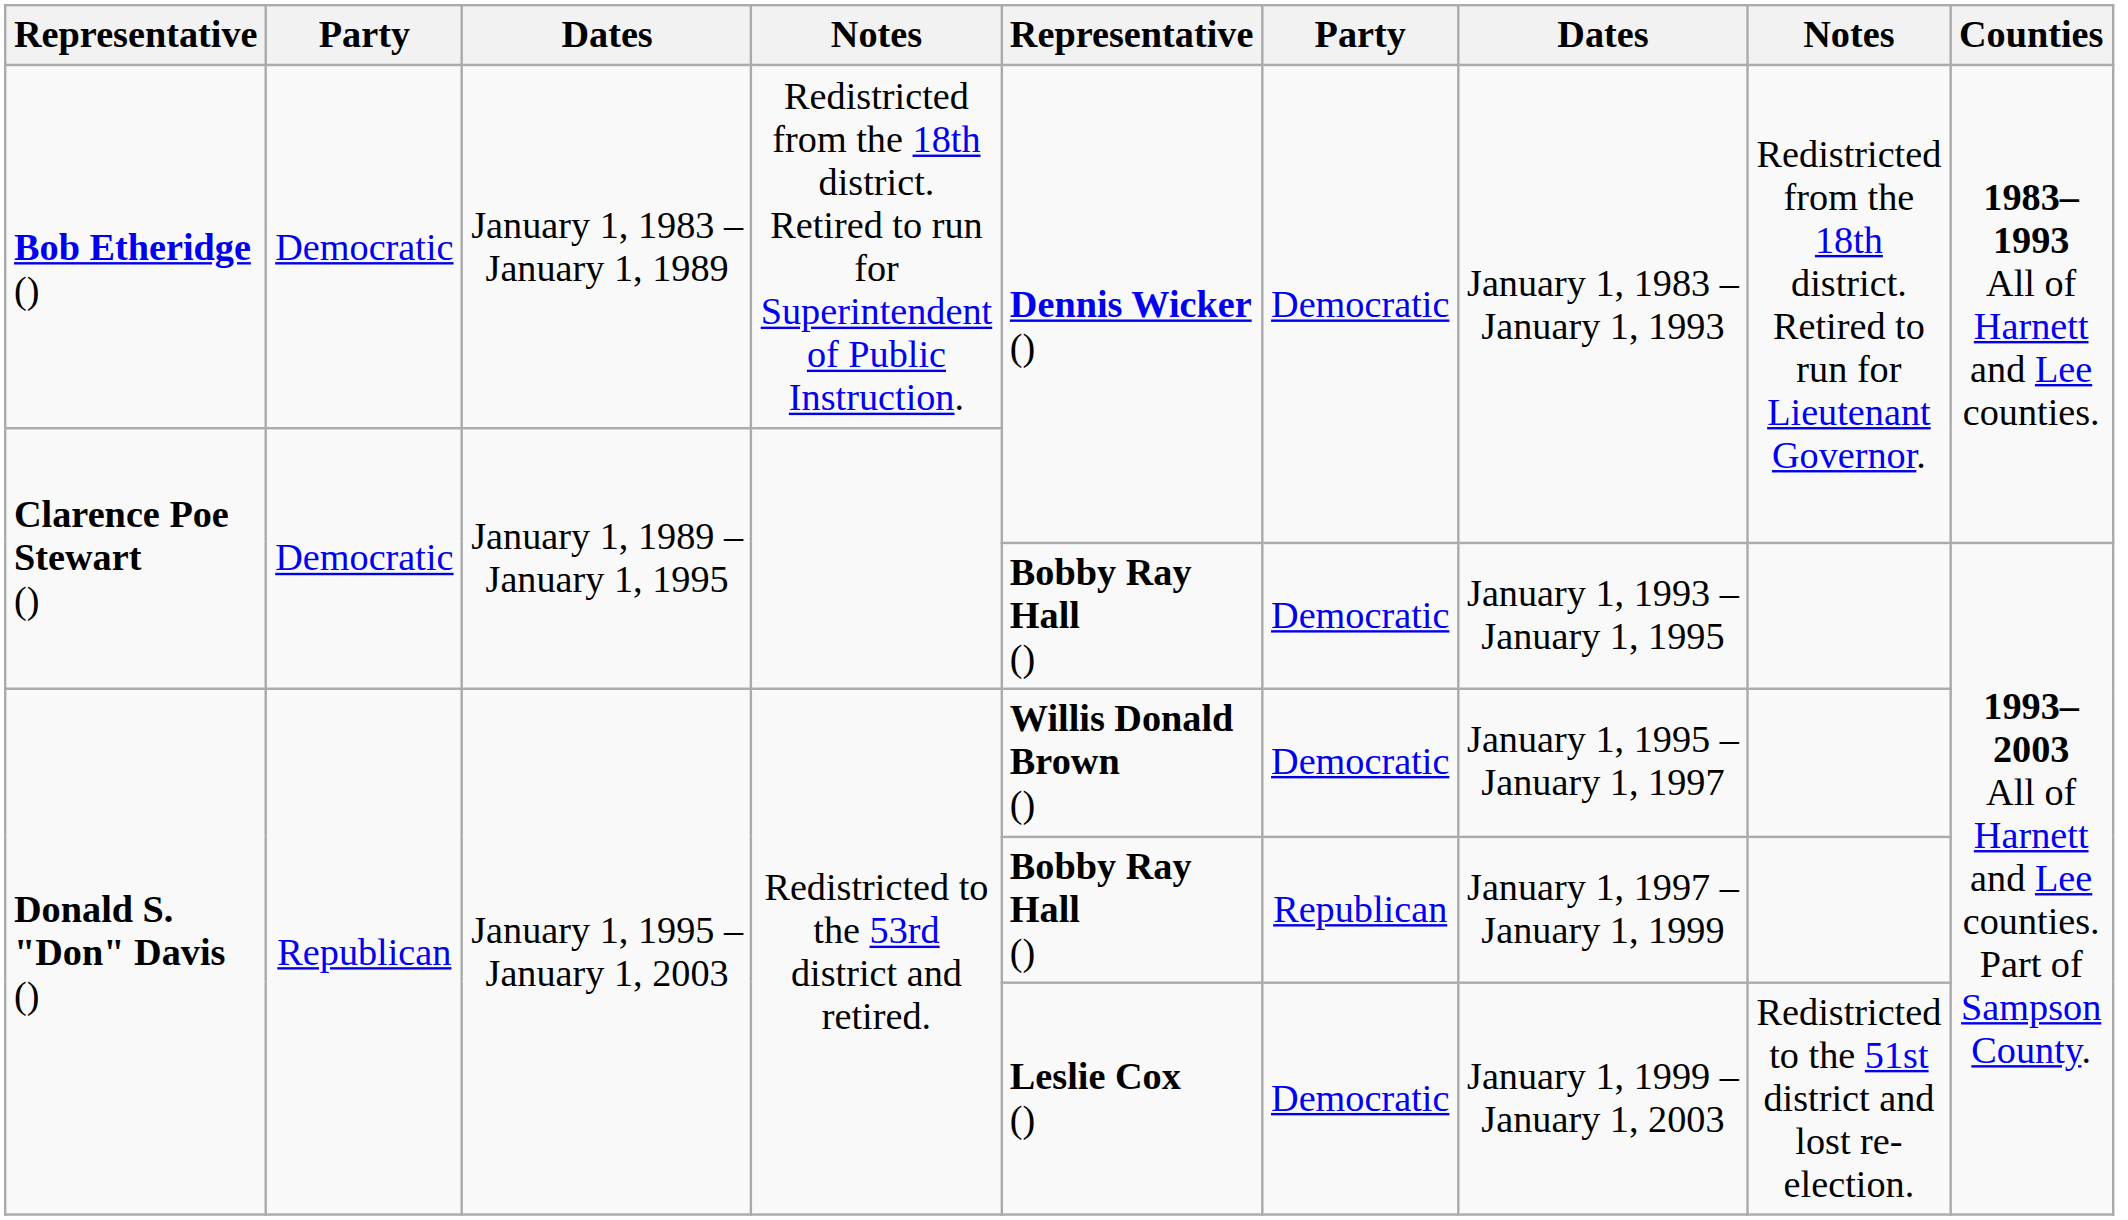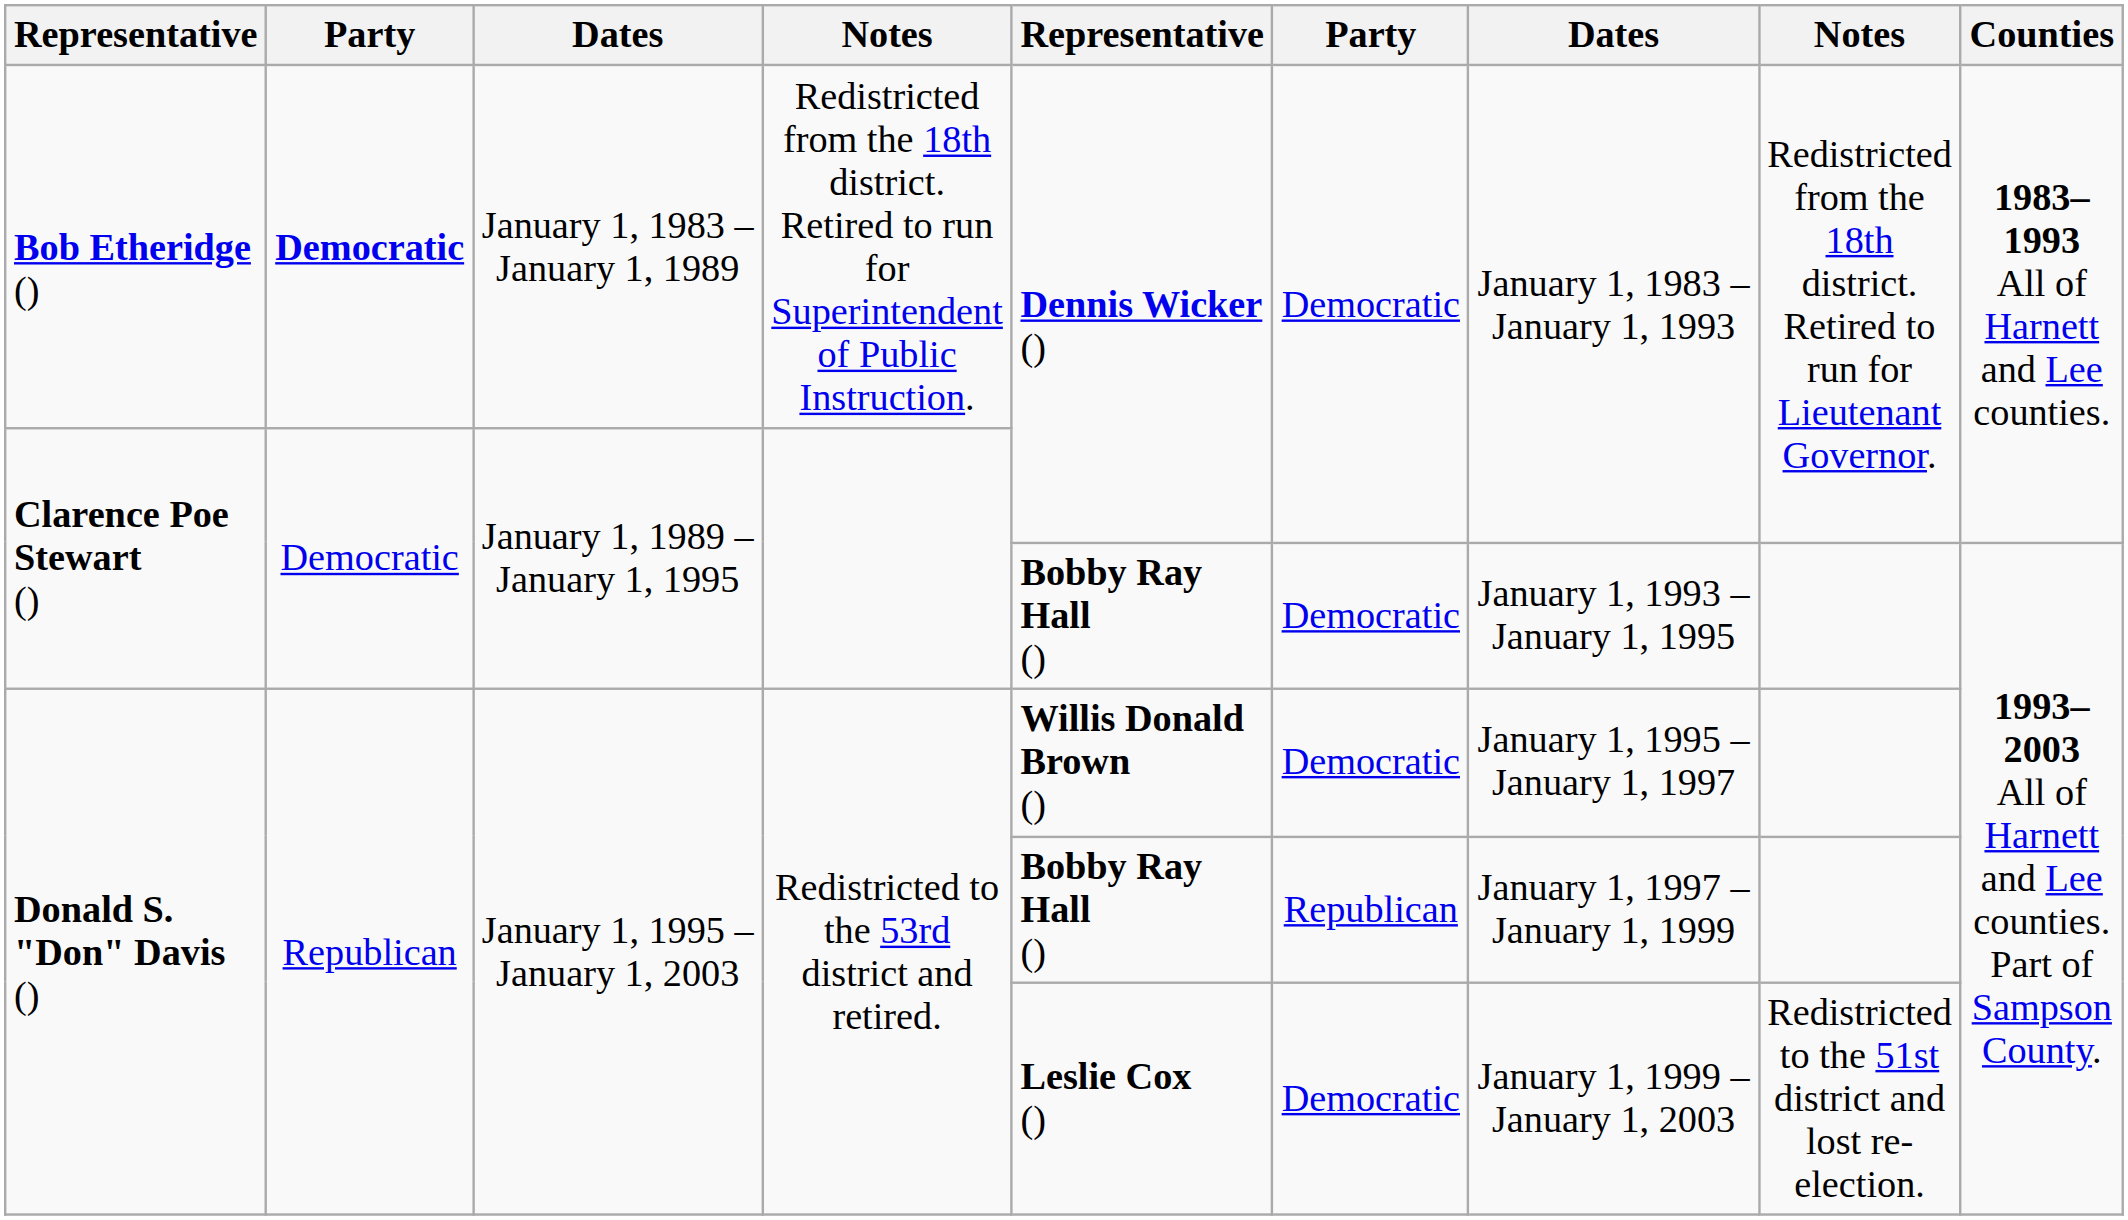(364, 246) normal -> (370, 246) bold
